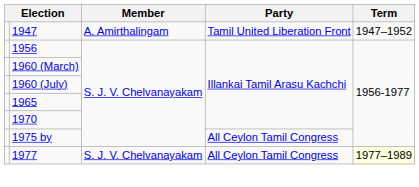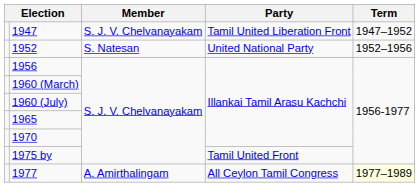(126, 31) A. Amirthalingam -> (143, 31) S. J. V. Chelvanayakam
+ row: (25, 48)
(273, 137) All Ceylon Tamil Congress -> (253, 155) Tamil United Front
(143, 155) S. J. V. Chelvanayakam -> (126, 173) A. Amirthalingam
